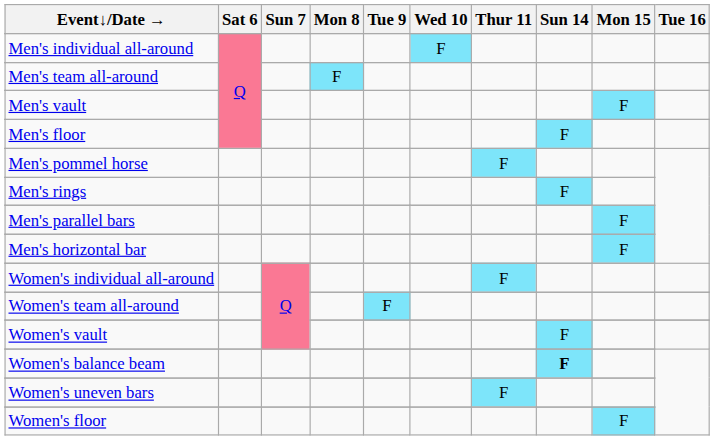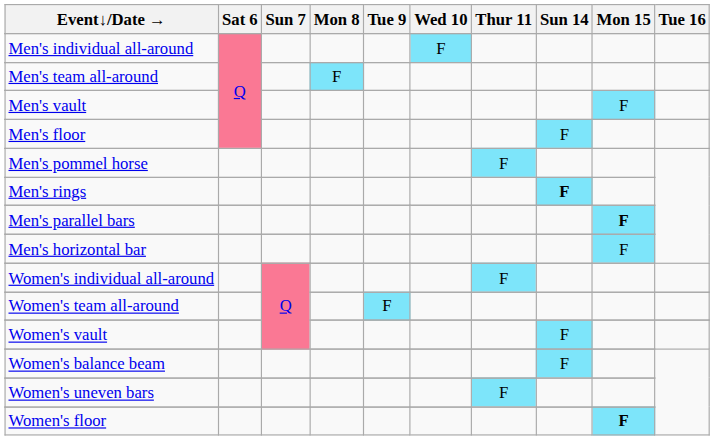(564, 191) normal -> (564, 191) bold
(624, 220) normal -> (624, 220) bold
(564, 363) bold -> (564, 363) normal
(624, 421) normal -> (624, 421) bold
